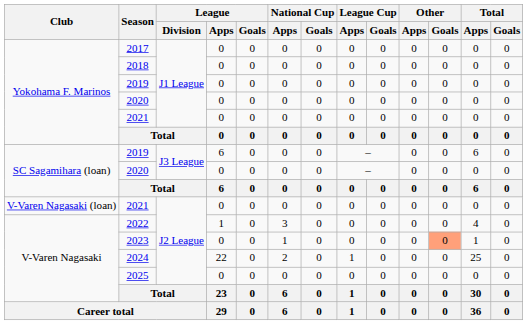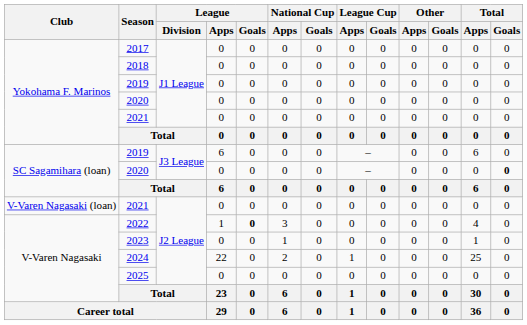(507, 170) normal -> (507, 170) bold
(252, 223) normal -> (252, 223) bold
(445, 240) lightsalmon background -> (445, 240) no background
